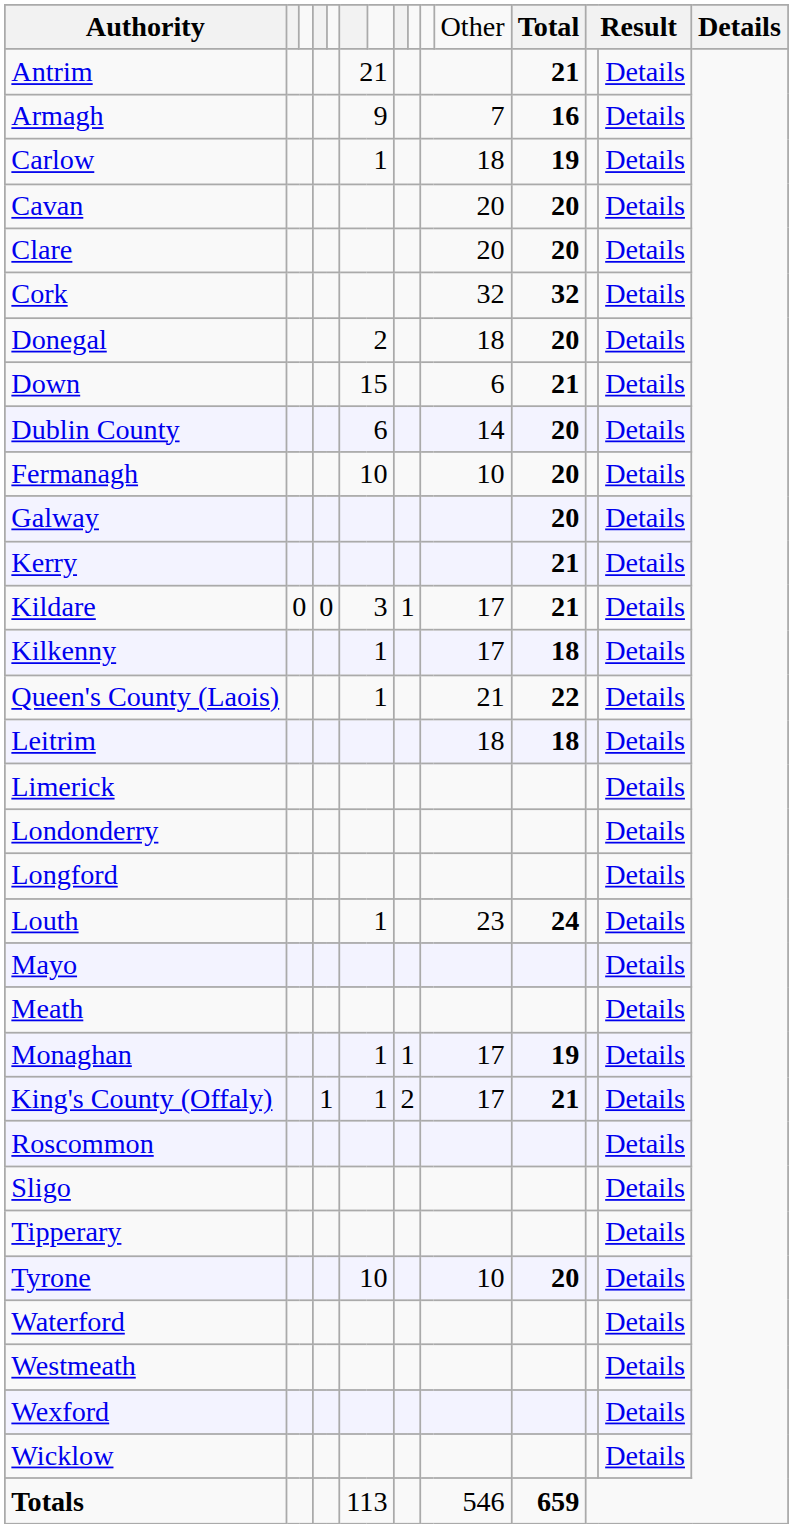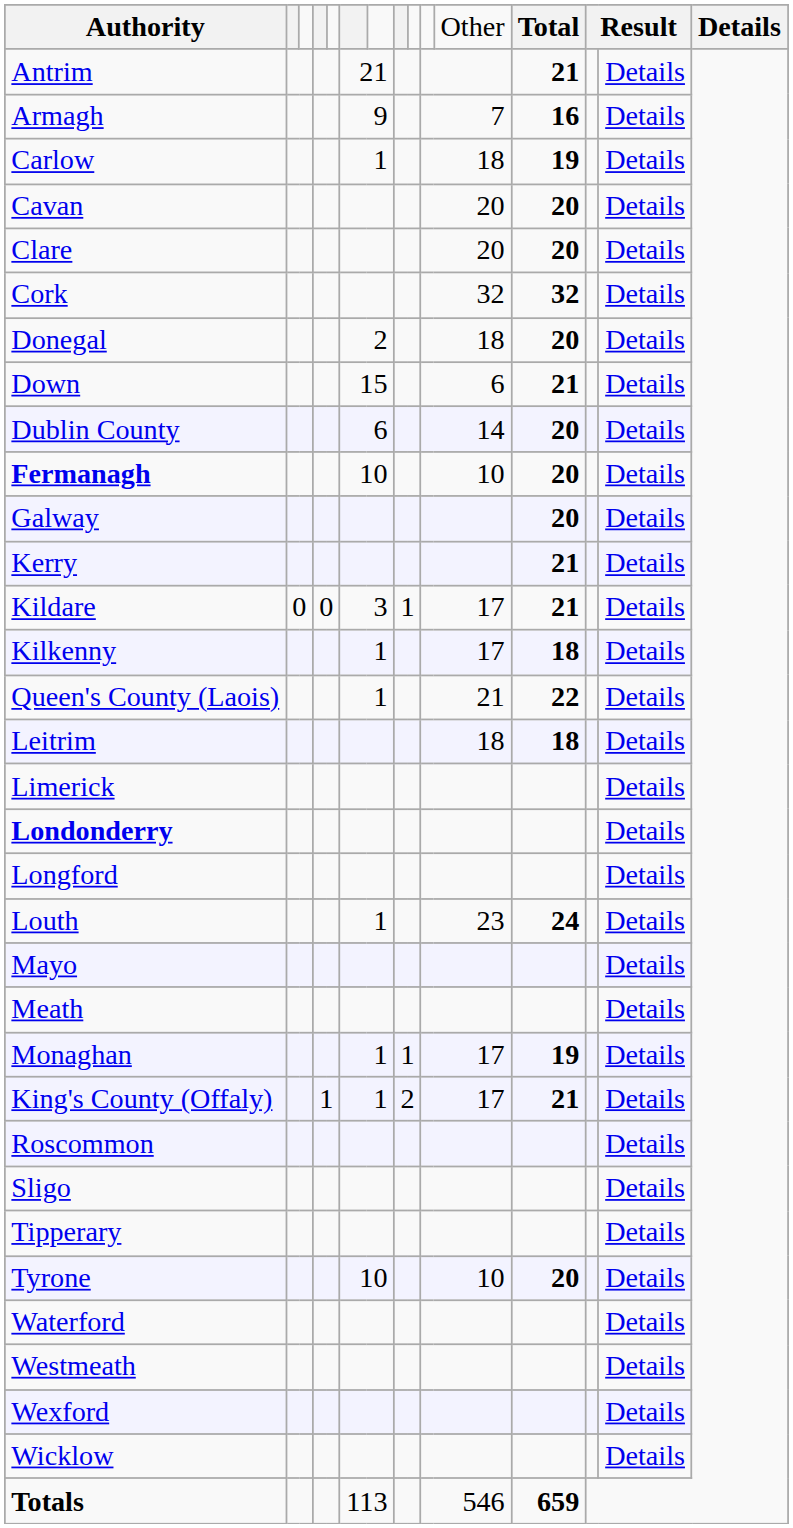(75, 473) normal -> (81, 473) bold
(85, 830) normal -> (92, 830) bold
